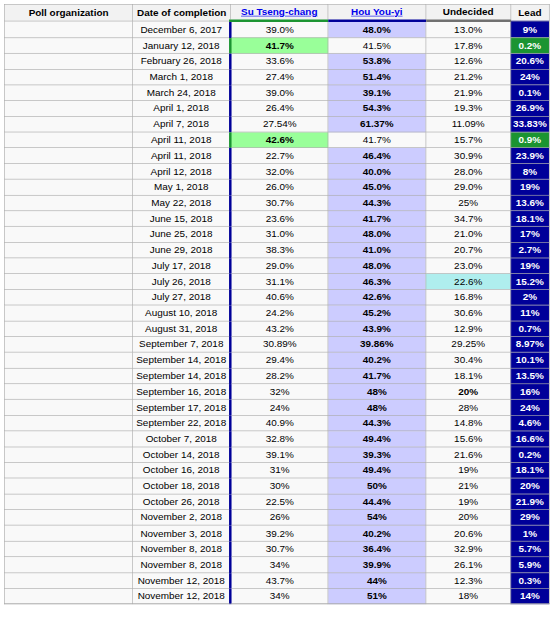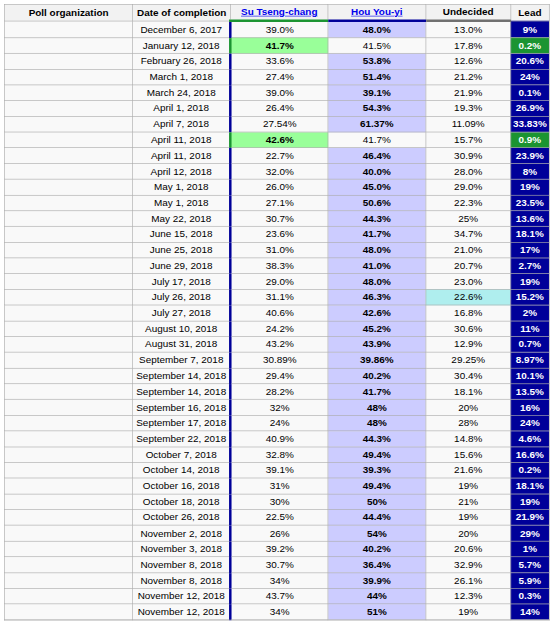+ row: (181, 203)
(468, 391) bold -> (468, 407) normal
(530, 486) 20% -> (530, 501) 19%
(468, 596) 18% -> (468, 612) 19%
